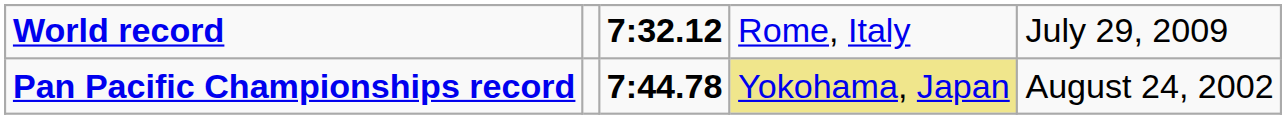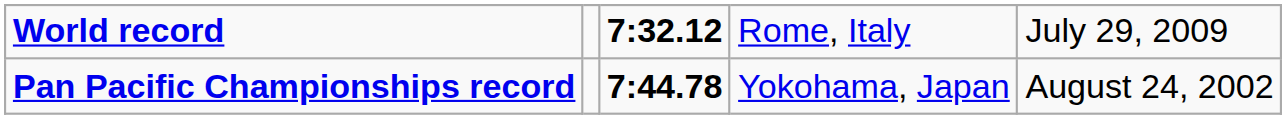(874, 85) khaki background -> (874, 85) no background
